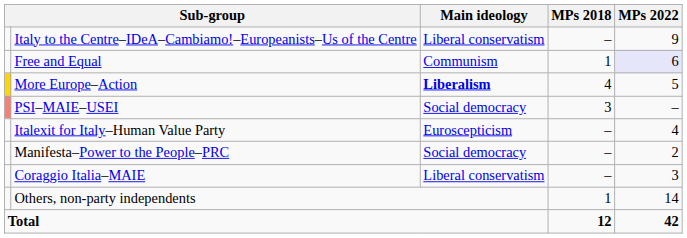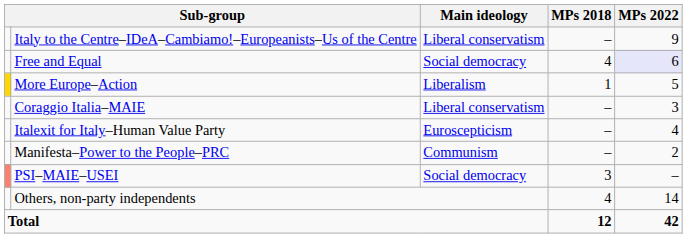(461, 61) Communism -> (475, 61) Social democracy
(608, 61) 1 -> (608, 61) 4
(457, 84) bold -> (455, 84) normal
(608, 84) 4 -> (608, 84) 1
rows swapped: (80, 175) <-> (66, 107)
(475, 152) Social democracy -> (461, 152) Communism
(608, 198) 1 -> (608, 198) 4
